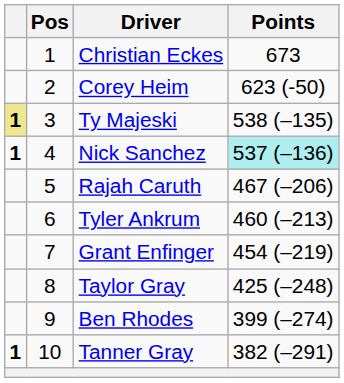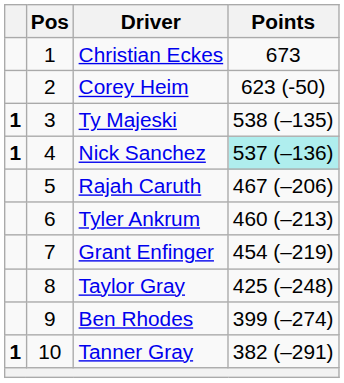(15, 120) khaki background -> (15, 120) no background
